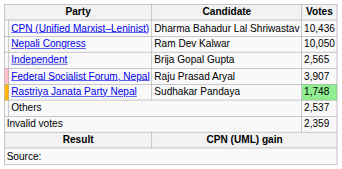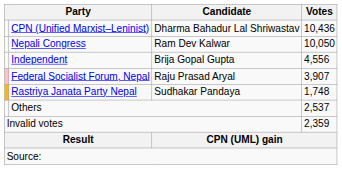(317, 60) 2,565 -> (317, 60) 4,556
(317, 92) lightgreen background -> (317, 92) no background
